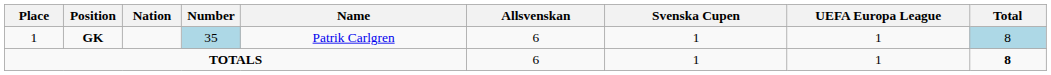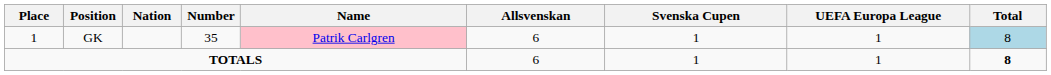(93, 37) bold -> (93, 37) normal
(211, 37) lightblue background -> (211, 37) no background
(354, 37) no background -> (354, 37) pink background
